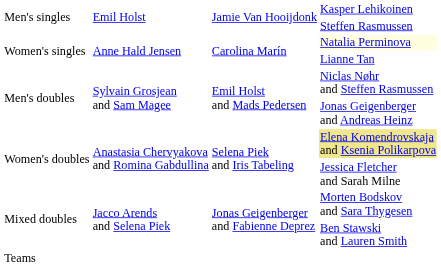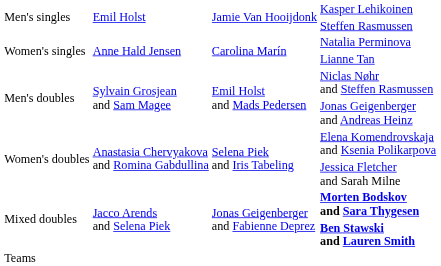(365, 42) lightyellow background -> (365, 42) no background
(378, 143) khaki background -> (378, 143) no background
(366, 204) normal -> (370, 204) bold
(364, 234) normal -> (368, 234) bold
